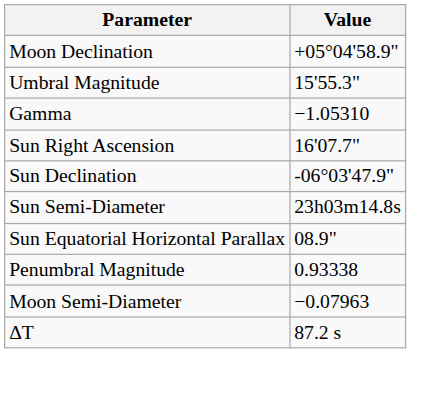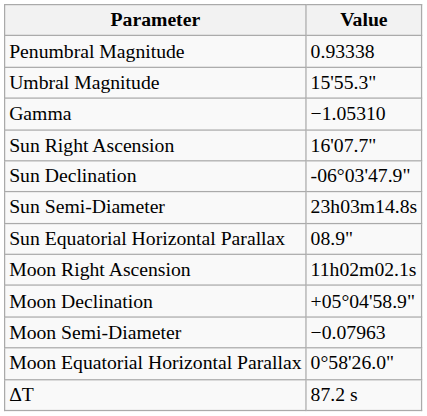rows swapped: (97, 269) <-> (81, 51)
+ row: (100, 269)
+ row: (155, 363)
